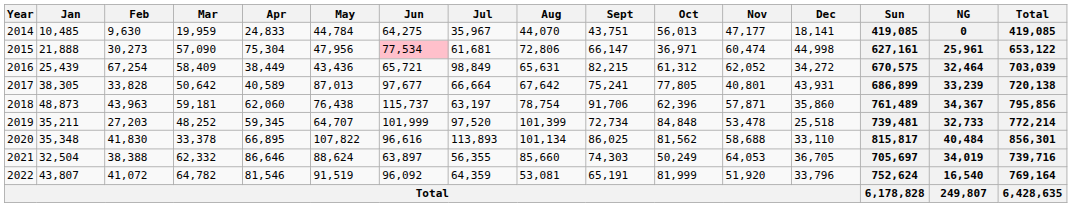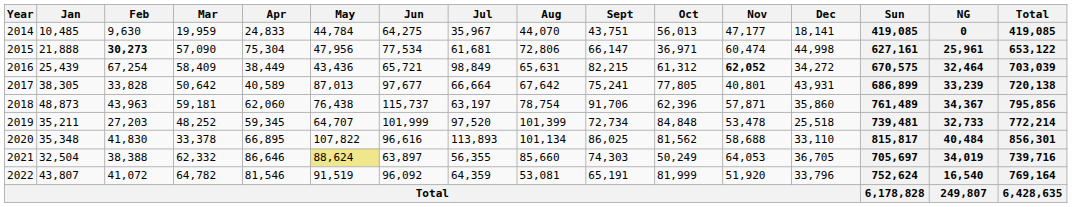(128, 49) normal -> (128, 49) bold
(402, 49) pink background -> (402, 49) no background
(746, 67) normal -> (746, 67) bold
(333, 158) no background -> (333, 158) khaki background
